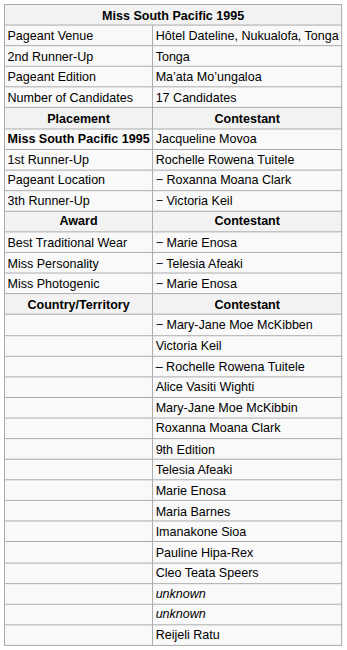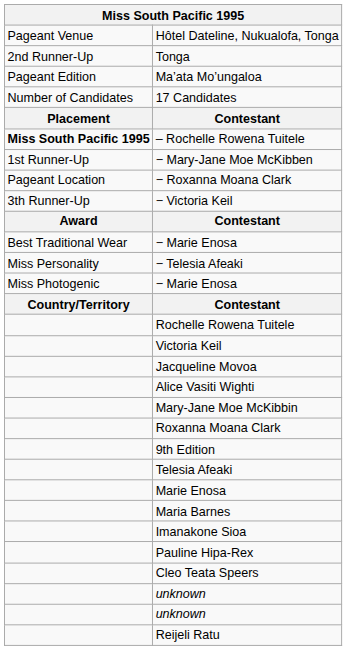(206, 139) Jacqueline Movoa -> (230, 139) – Rochelle Rowena Tuitele
(225, 159) Rochelle Rowena Tuitele -> (234, 159) − Mary-Jane Moe McKibben
(234, 325) − Mary-Jane Moe McKibben -> (225, 325) Rochelle Rowena Tuitele
(230, 366) – Rochelle Rowena Tuitele -> (206, 366) Jacqueline Movoa
